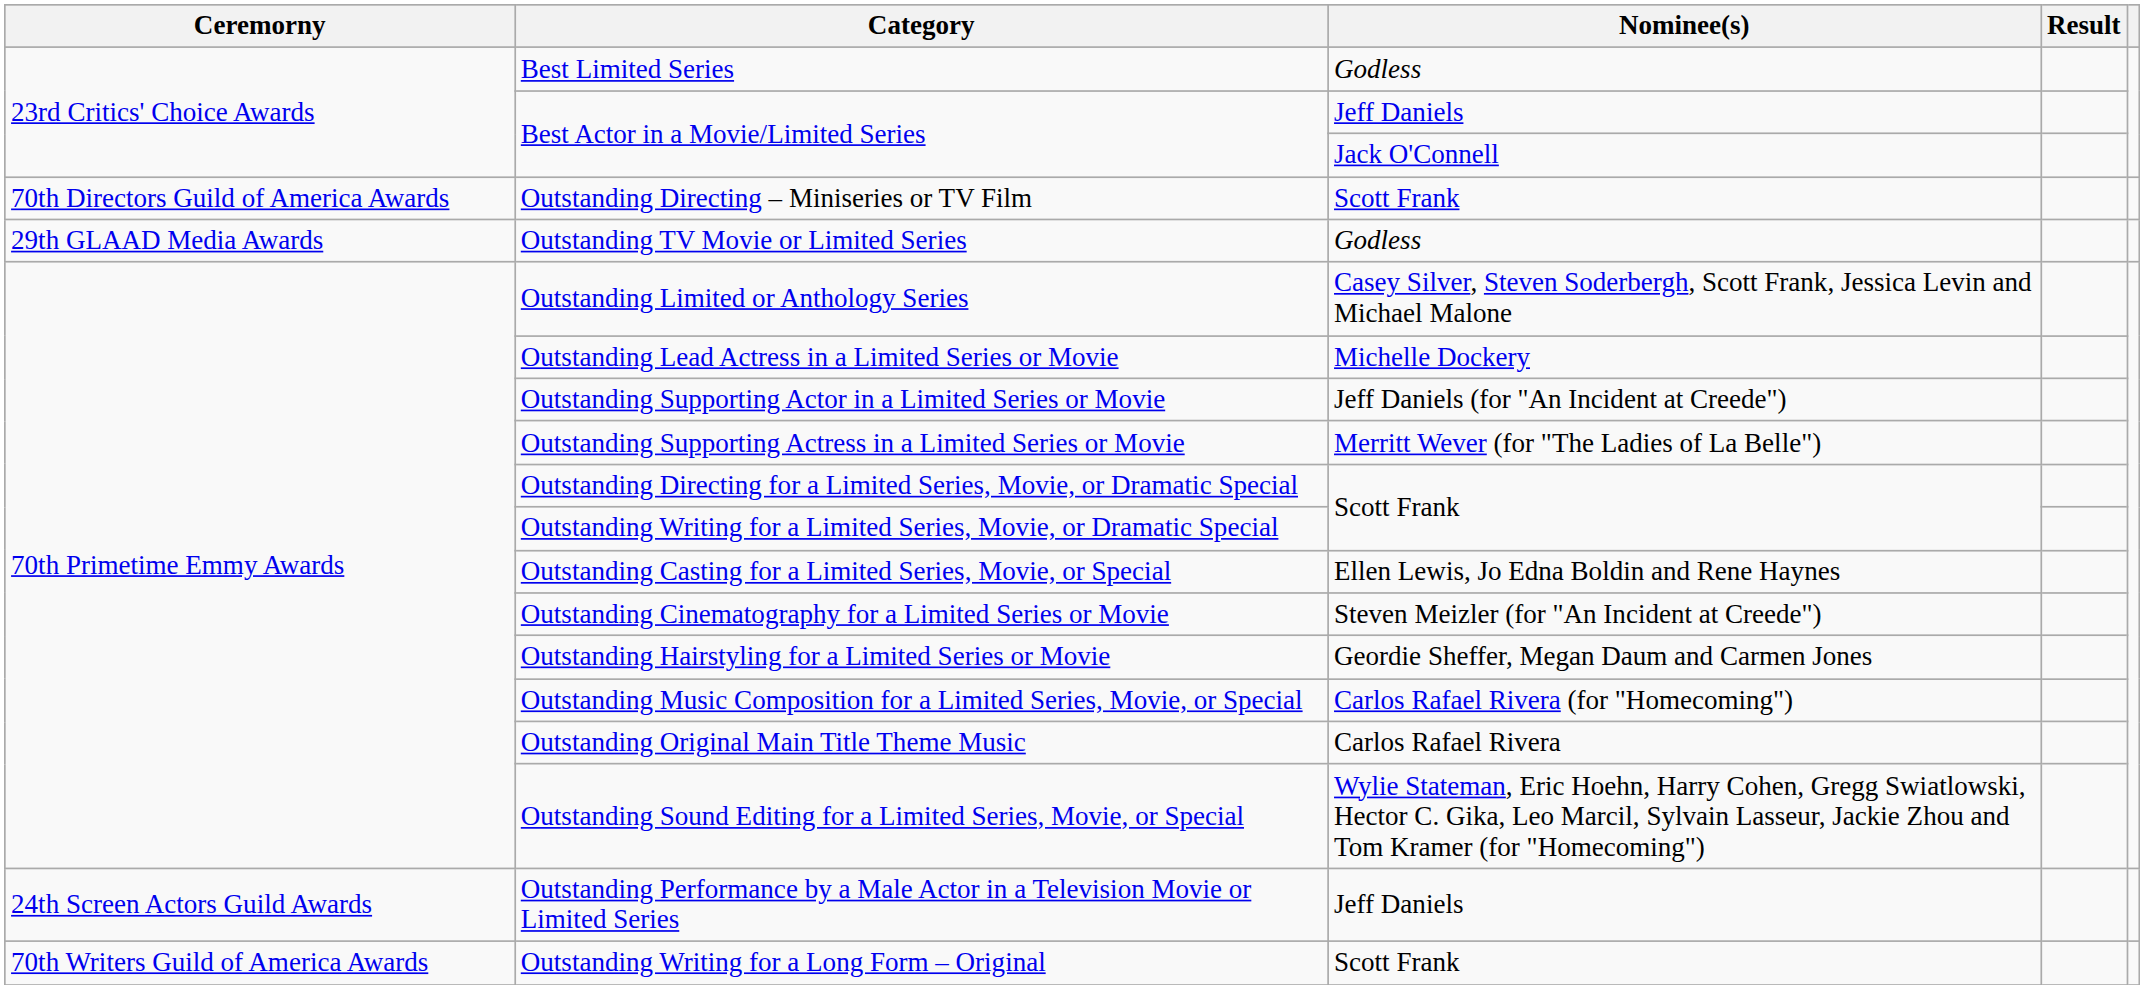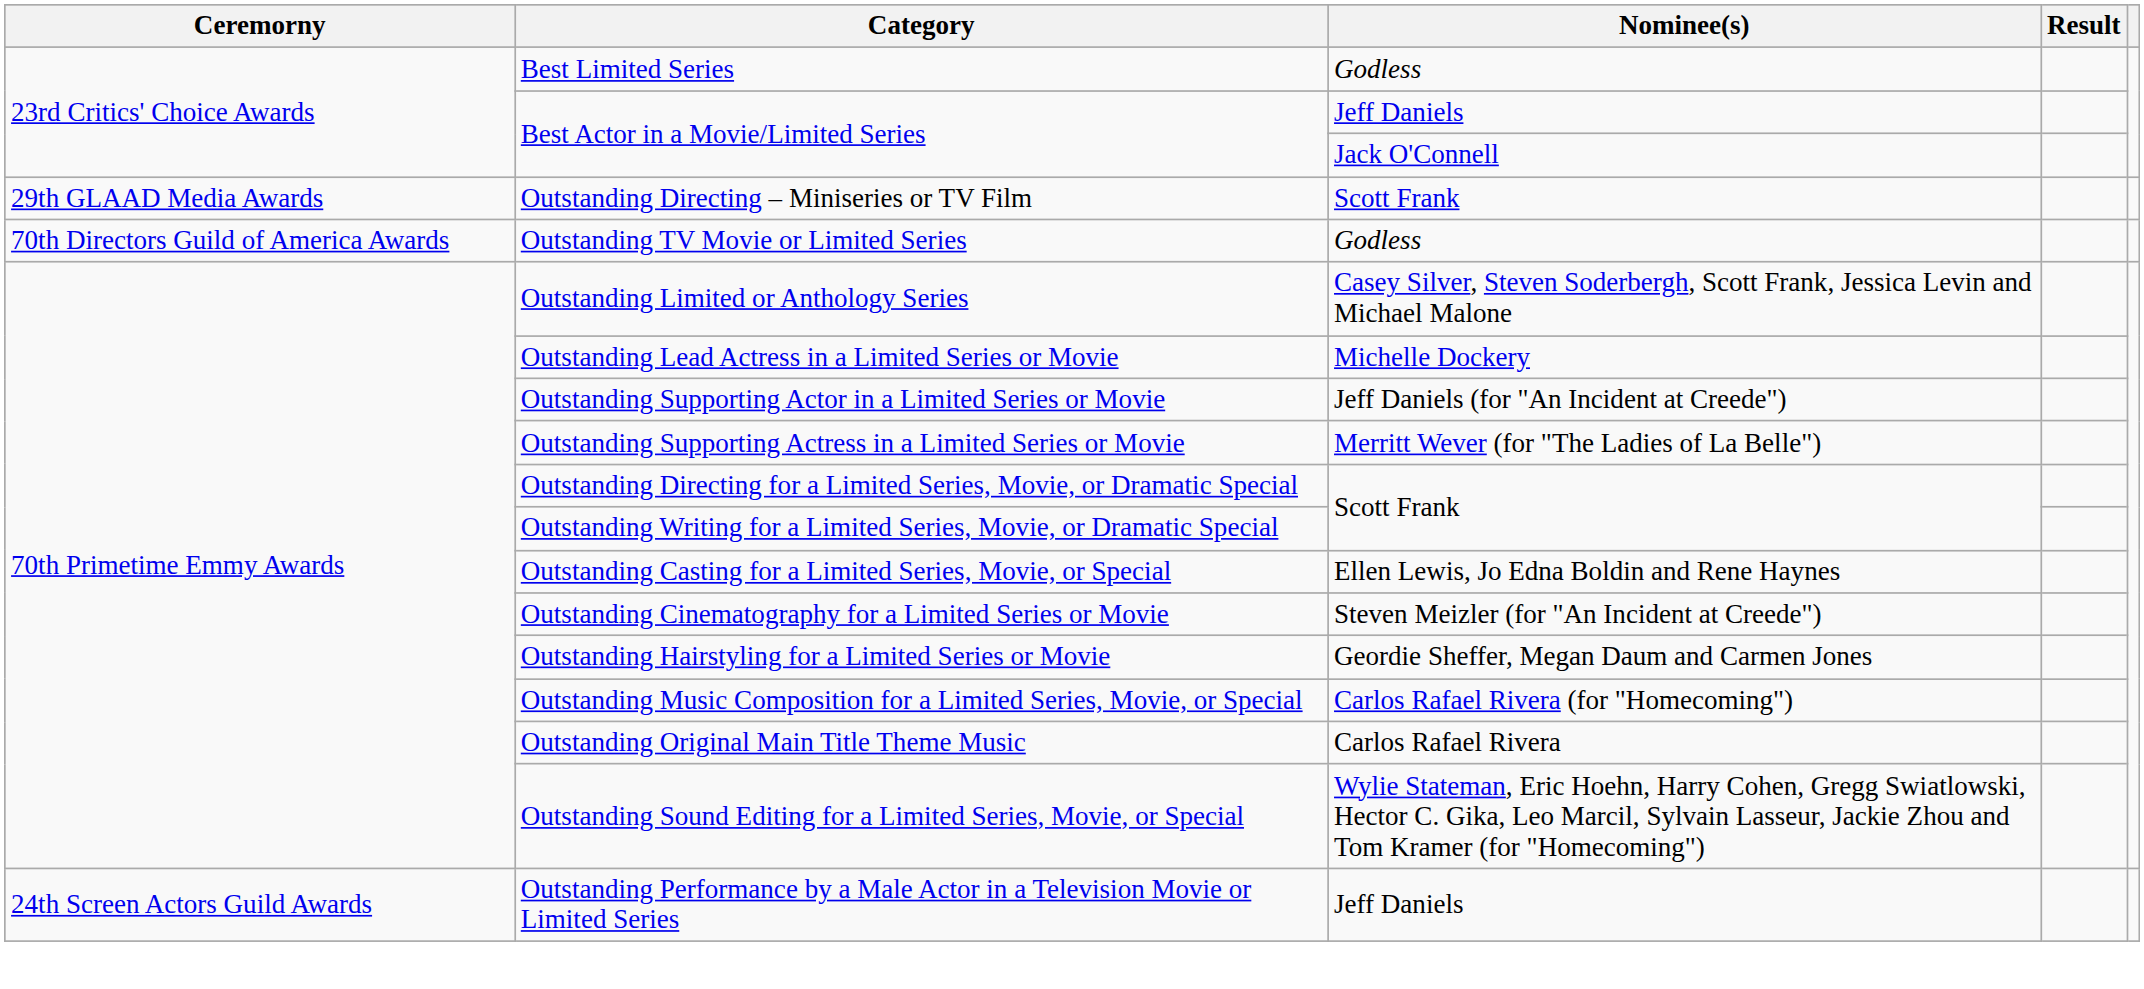(230, 197) 70th Directors Guild of America Awards -> (167, 197) 29th GLAAD Media Awards
(167, 240) 29th GLAAD Media Awards -> (230, 240) 70th Directors Guild of America Awards
- row: (783, 962)
